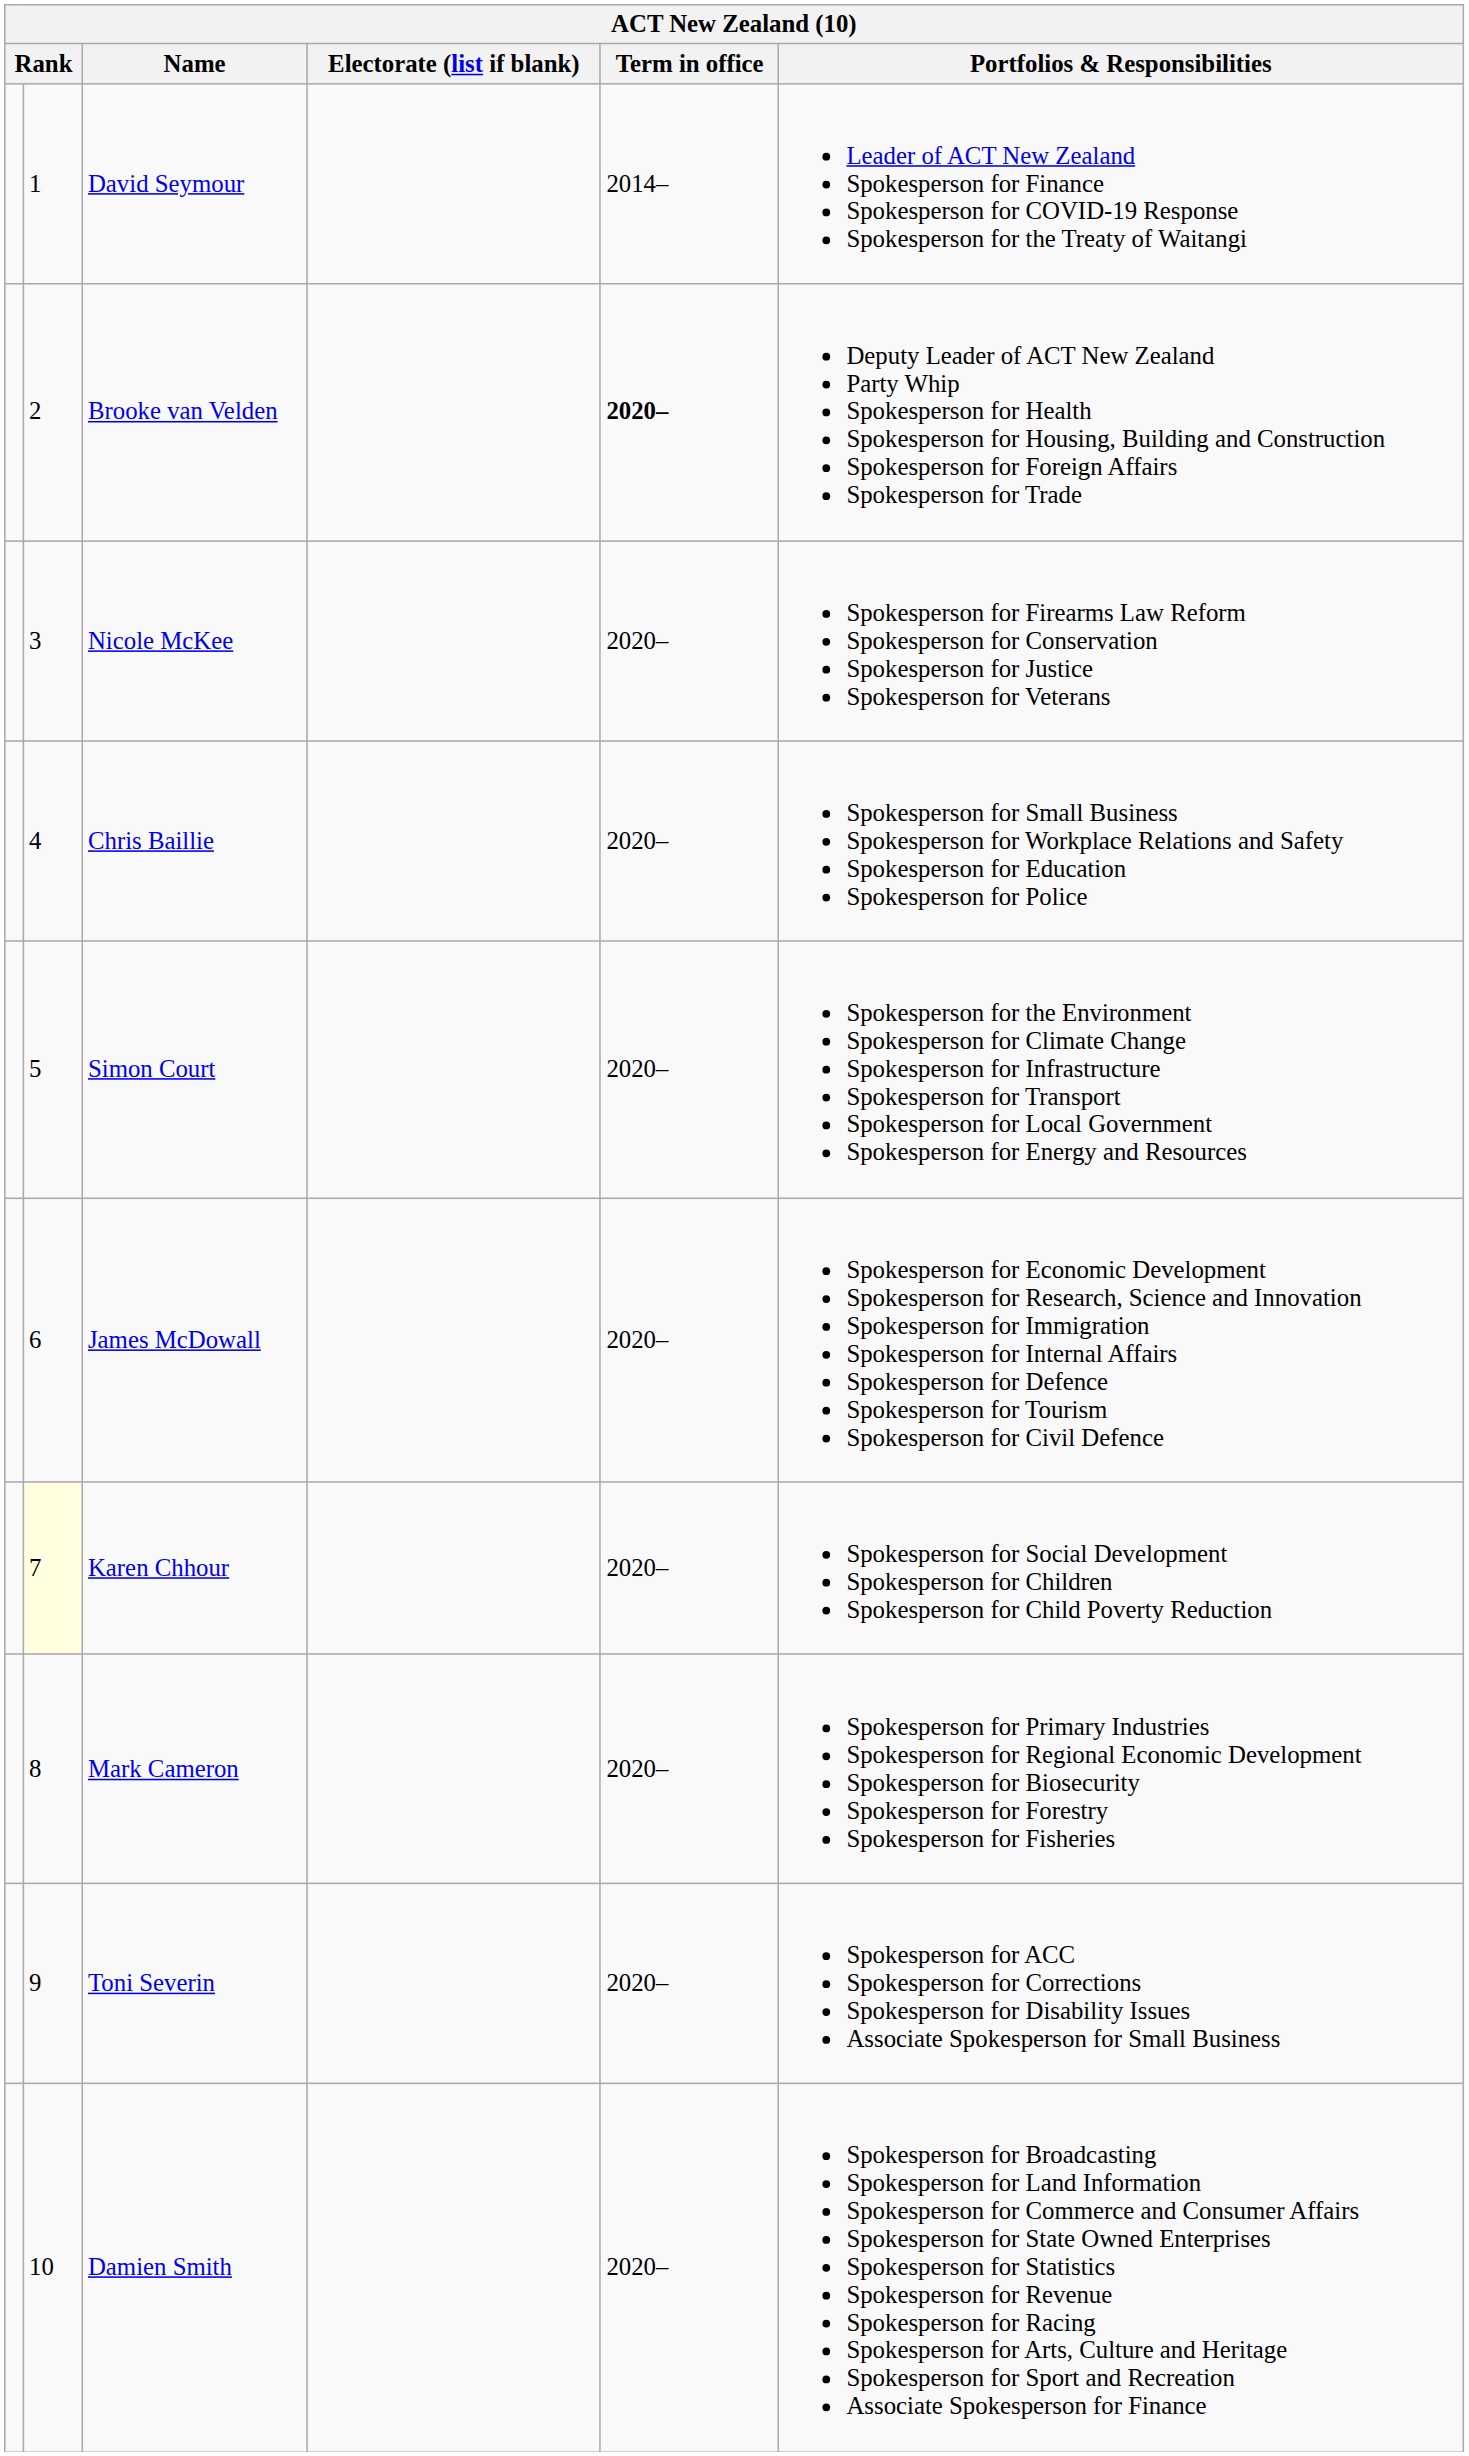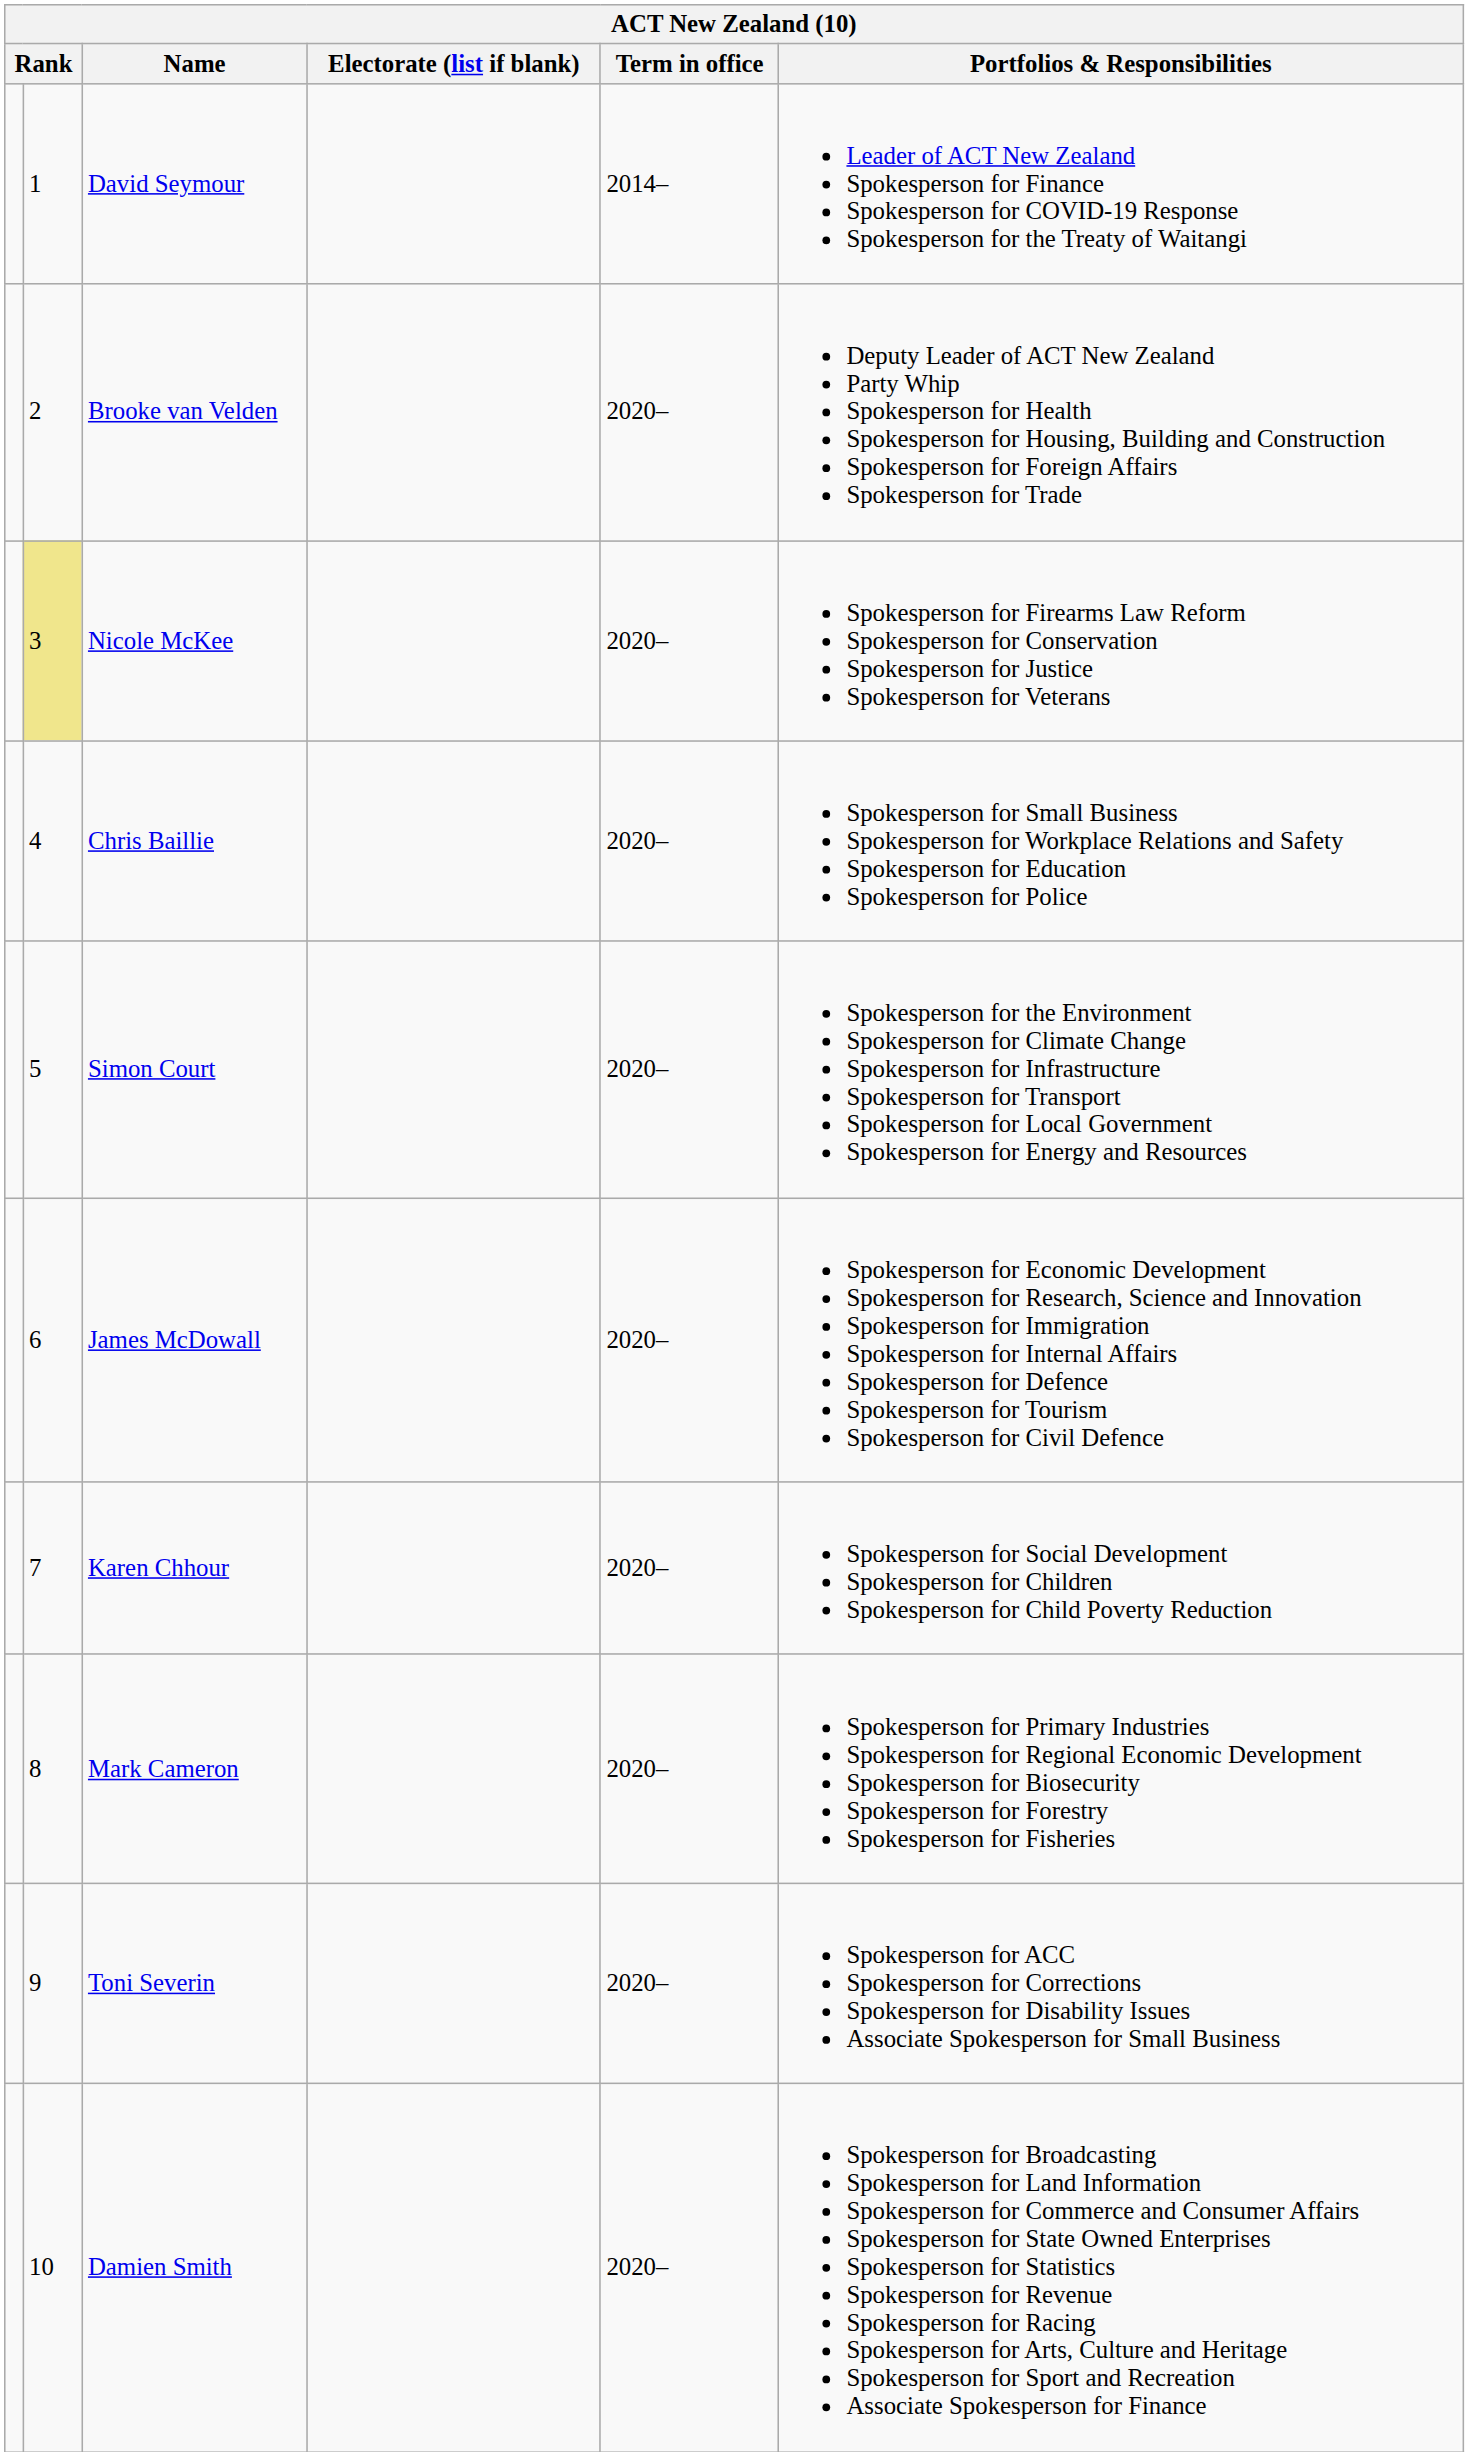(637, 411) bold -> (637, 411) normal
(35, 640) no background -> (35, 640) khaki background
(35, 1567) lightyellow background -> (35, 1567) no background
